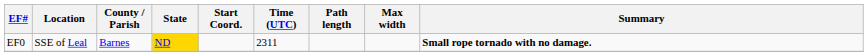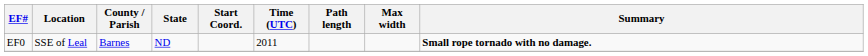(162, 42) gold background -> (162, 42) no background
(267, 42) 2311 -> (267, 42) 2011
